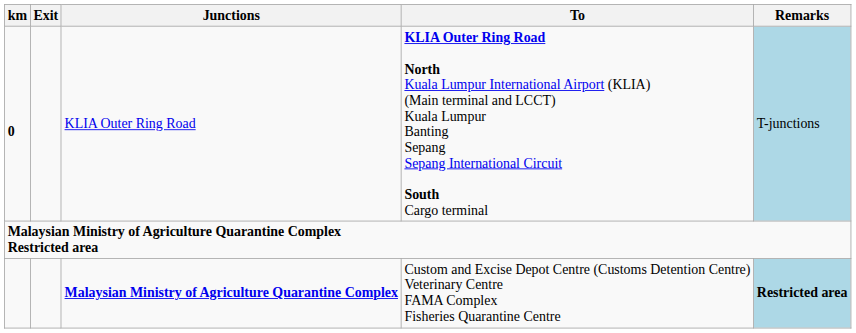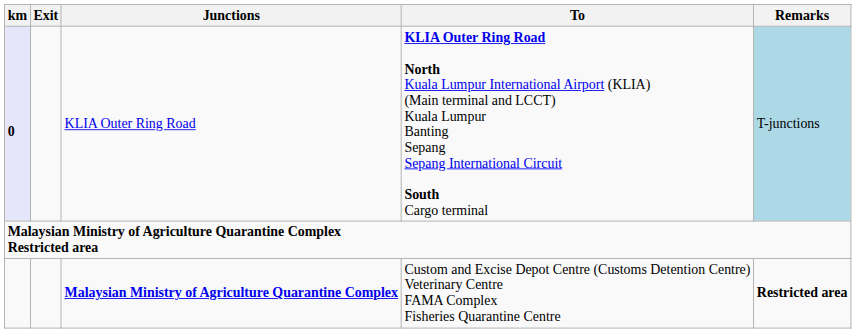(11, 131) no background -> (11, 131) lavender background
(802, 293) lightblue background -> (802, 293) no background
